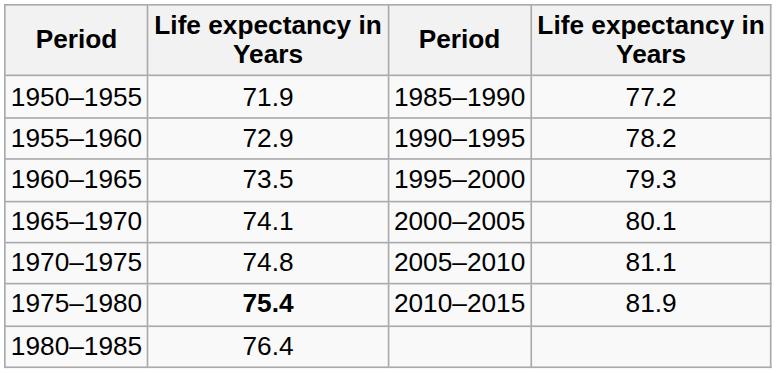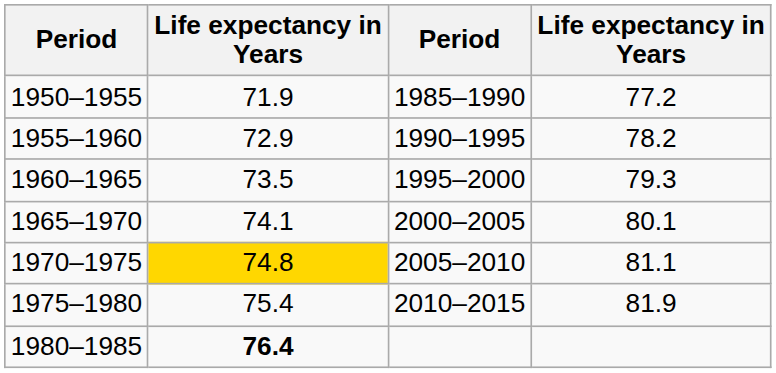(268, 262) no background -> (268, 262) gold background
(268, 304) bold -> (268, 304) normal
(268, 346) normal -> (268, 346) bold
